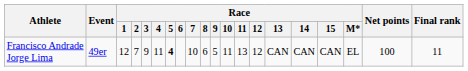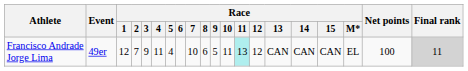(171, 52) bold -> (171, 52) normal
(242, 52) no background -> (242, 52) paleturquoise background
(437, 52) no background -> (437, 52) lightgrey background
